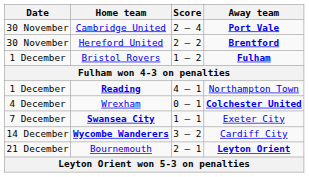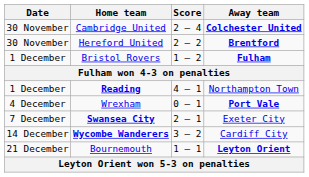(254, 27) Port Vale -> (254, 27) Colchester United
(254, 104) Colchester United -> (254, 104) Port Vale
(187, 119) 1 – 1 -> (187, 119) 2 – 1
(187, 149) 2 – 1 -> (187, 149) 1 – 1
